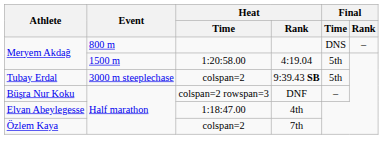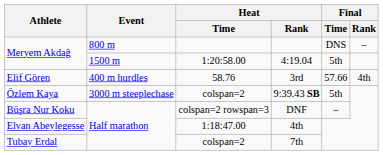+ row: (297, 77)
(32, 77) Tubay Erdal -> (32, 93) Özlem Kaya
(32, 126) Özlem Kaya -> (32, 142) Tubay Erdal
